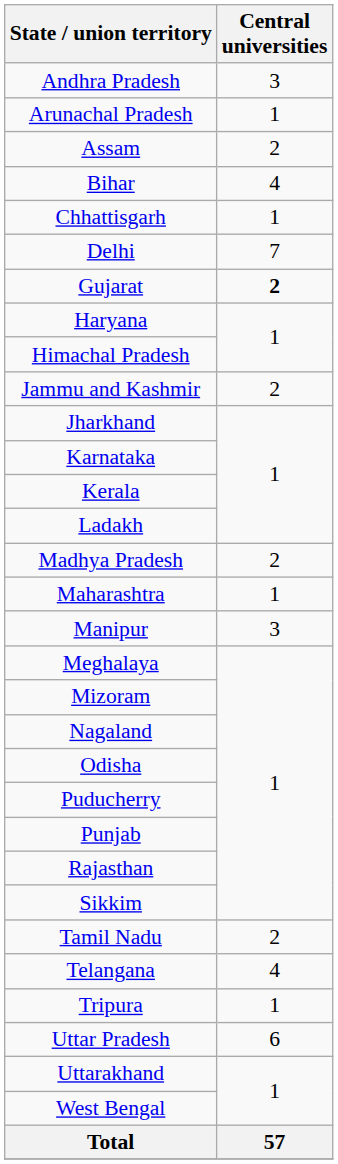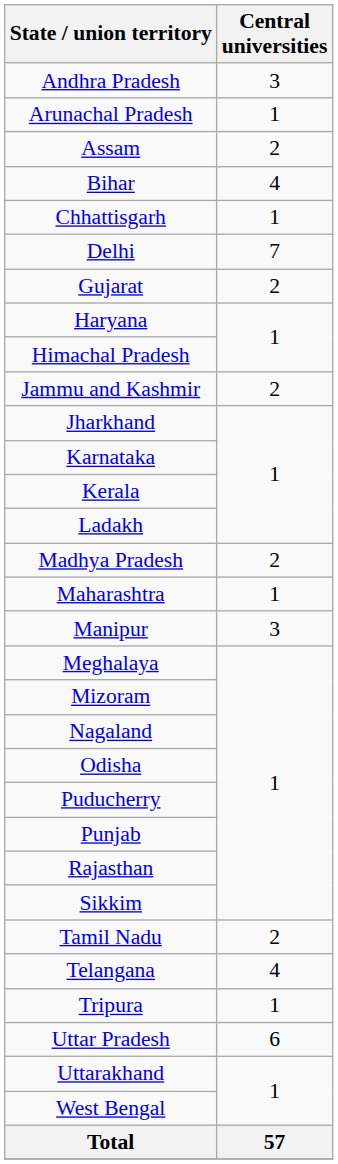(275, 285) bold -> (275, 285) normal
